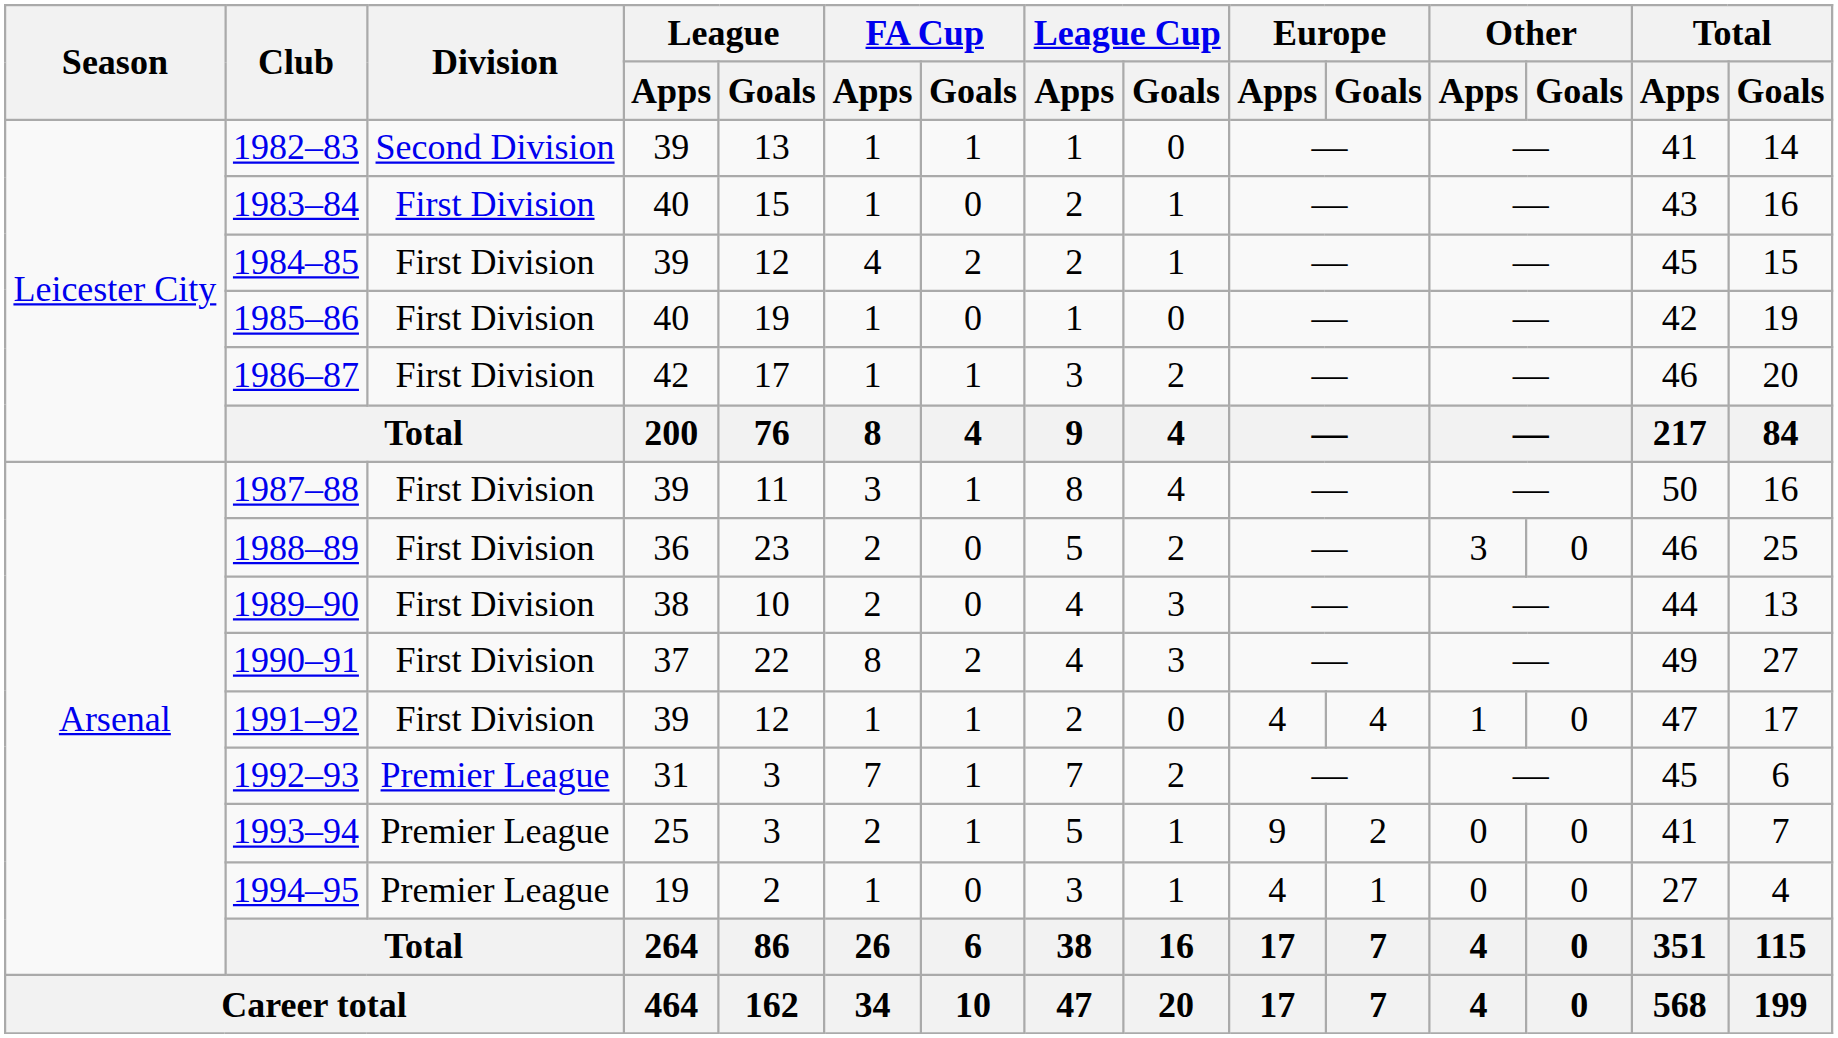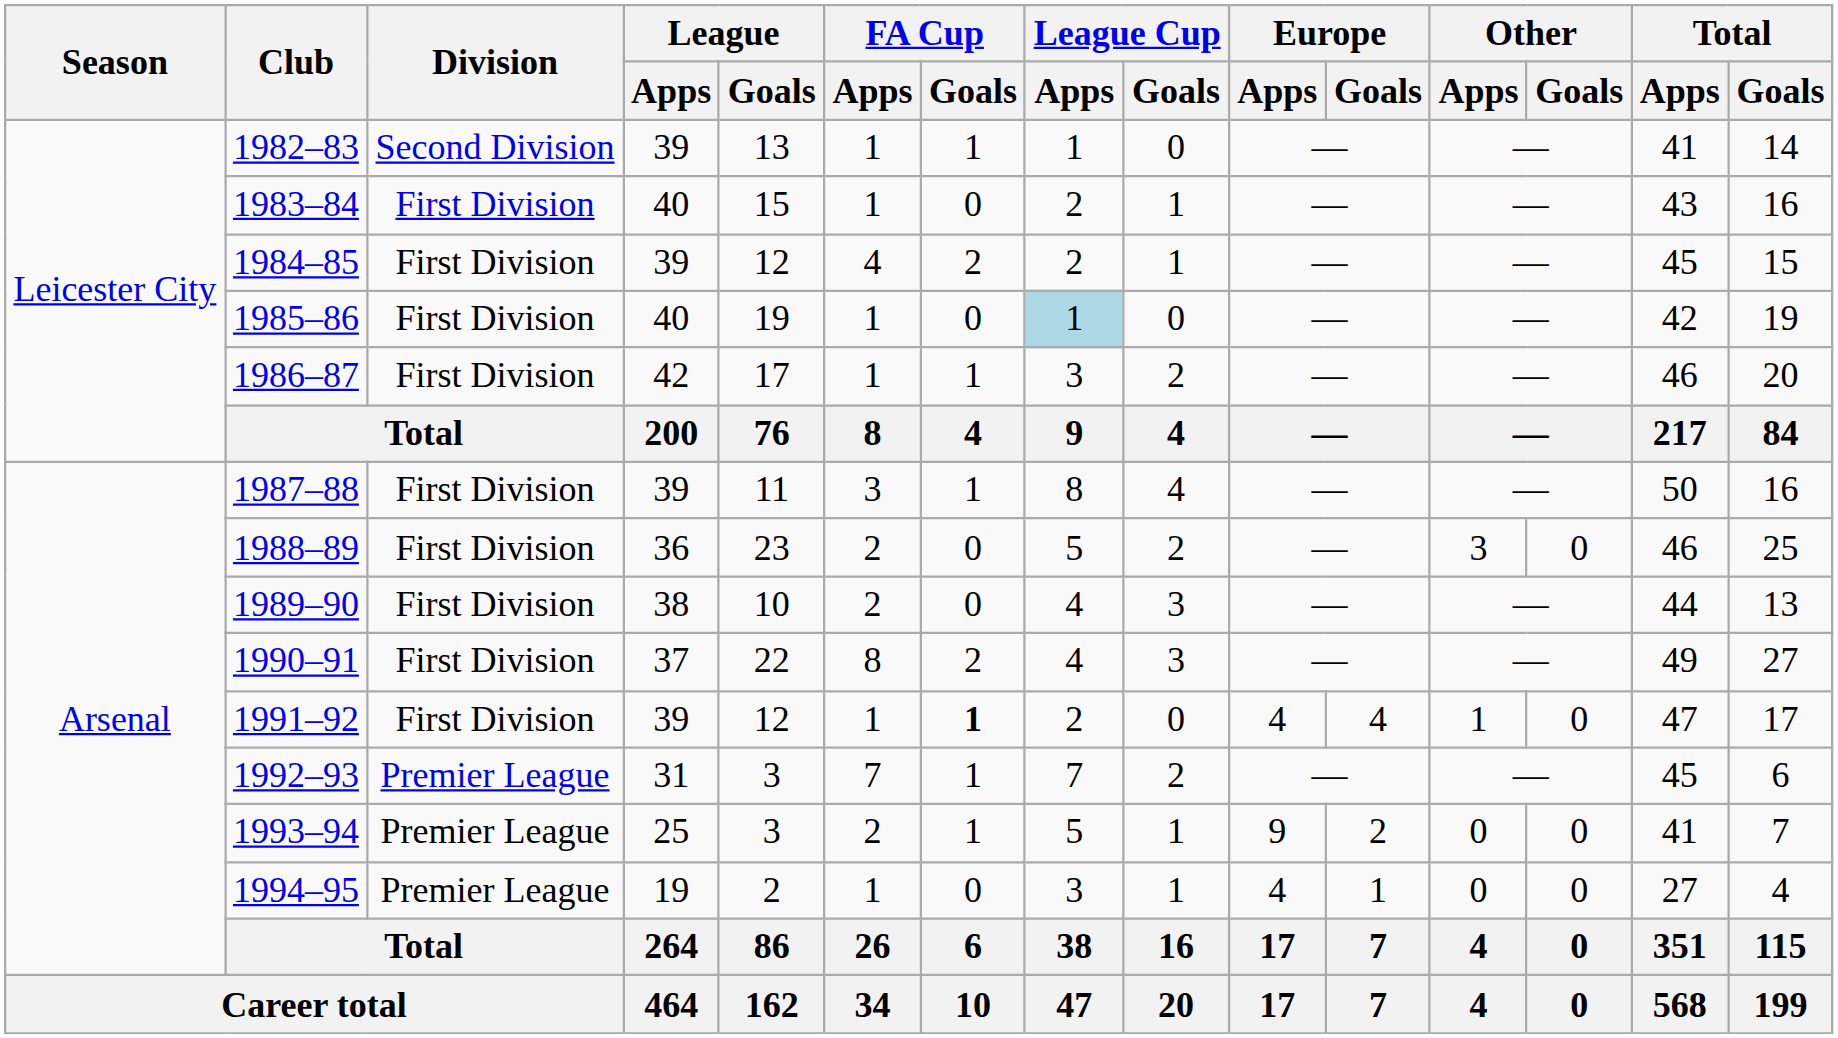(1074, 318) no background -> (1074, 318) lightblue background
(973, 718) normal -> (973, 718) bold
